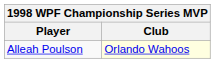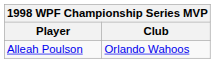(147, 49) lightyellow background -> (147, 49) no background
